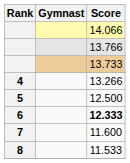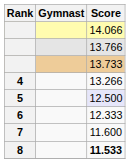(106, 99) no background -> (106, 99) lavender background
(106, 116) bold -> (106, 116) normal
(106, 150) normal -> (106, 150) bold
